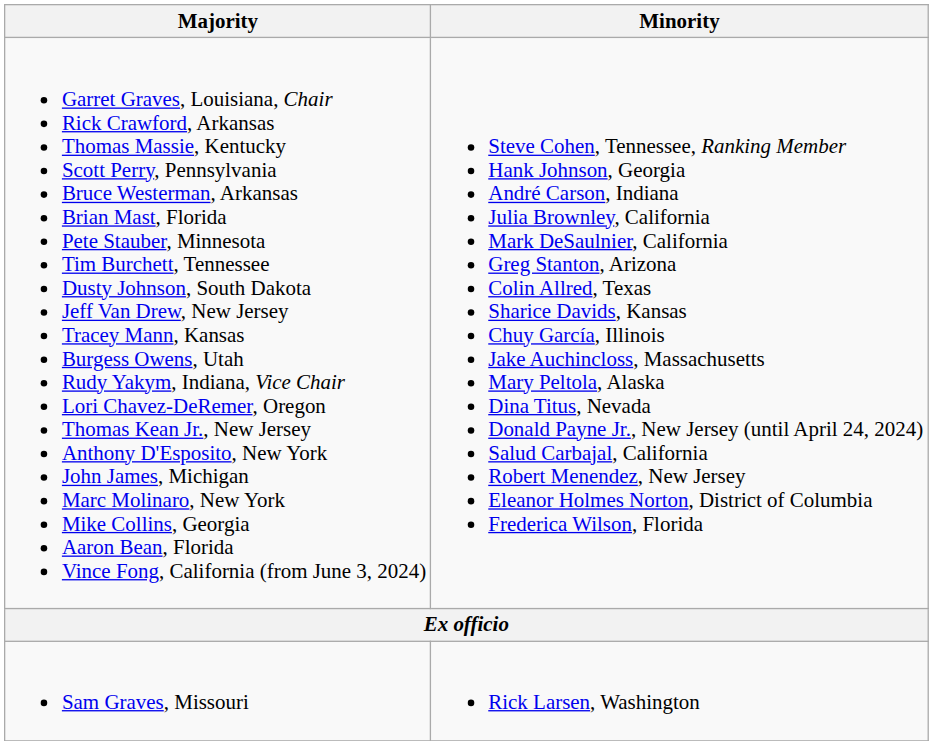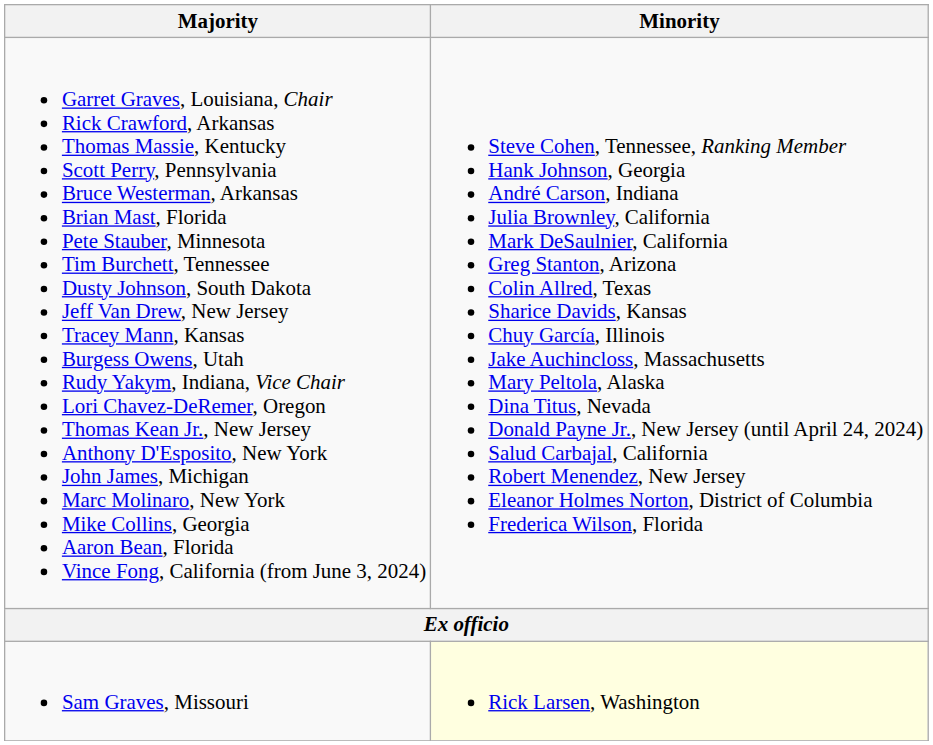(679, 703) no background -> (679, 703) lightyellow background
